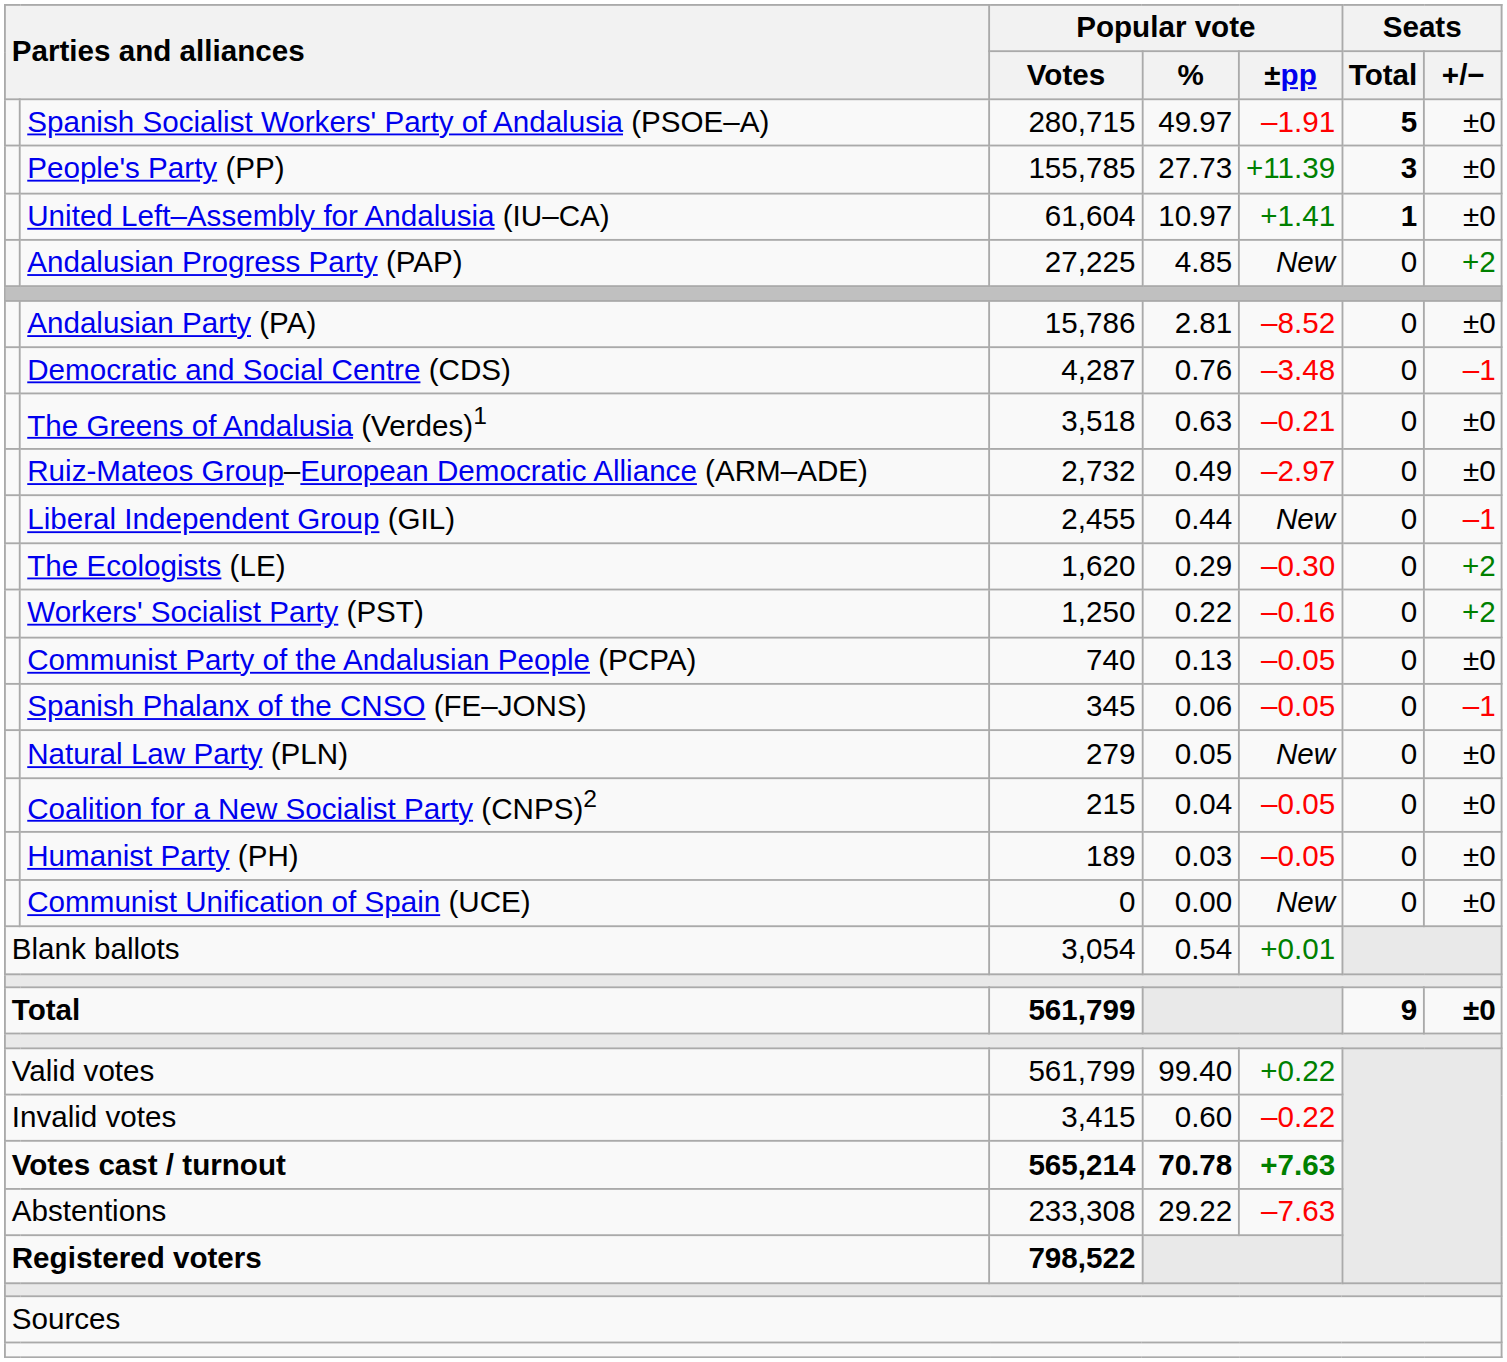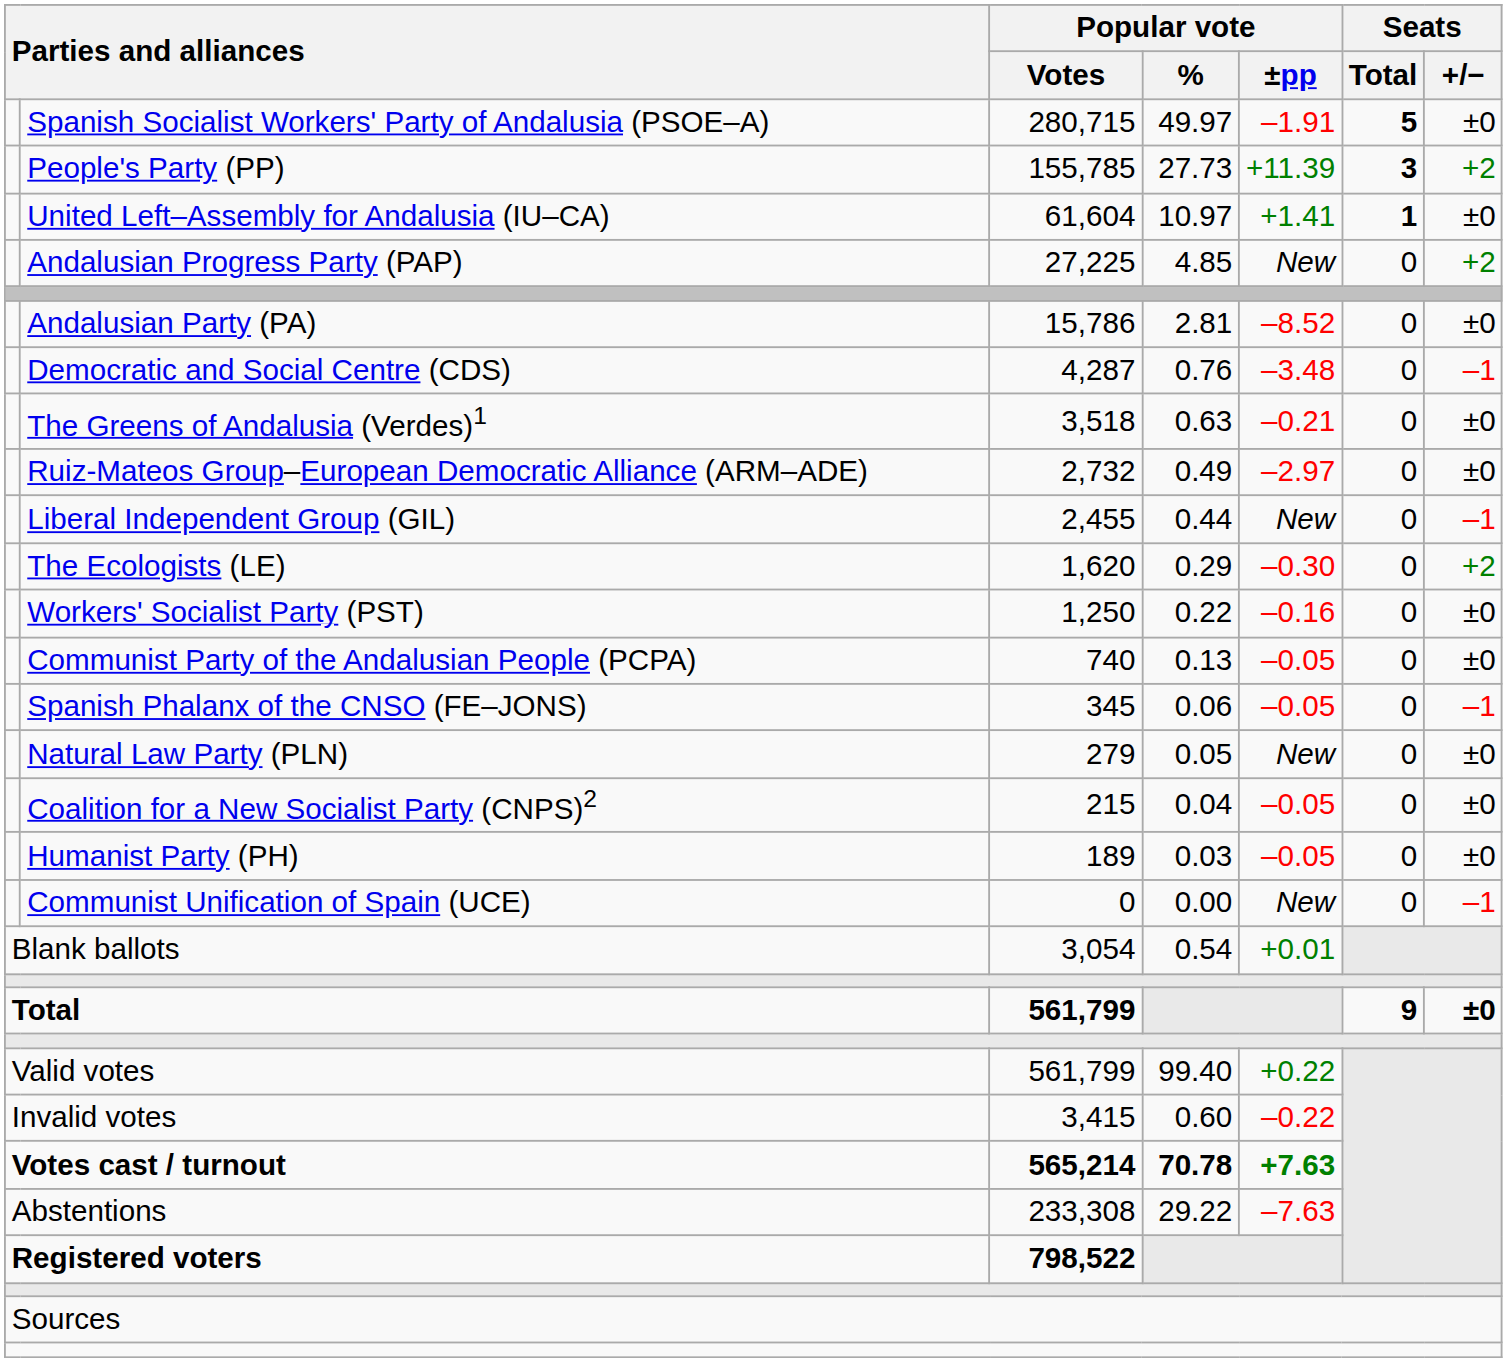(1479, 168) ±0 -> (1479, 168) +2
(1479, 612) +2 -> (1479, 612) ±0
(1479, 902) ±0 -> (1479, 902) –1
